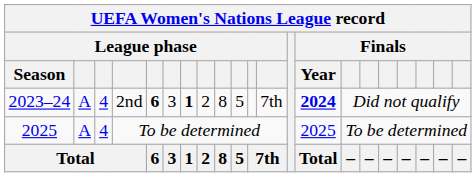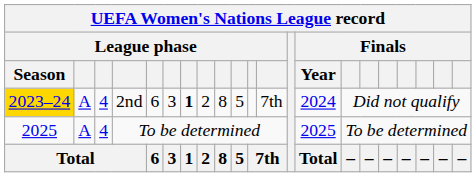(39, 102) no background -> (39, 102) gold background
(155, 102) bold -> (155, 102) normal
(318, 102) bold -> (318, 102) normal
